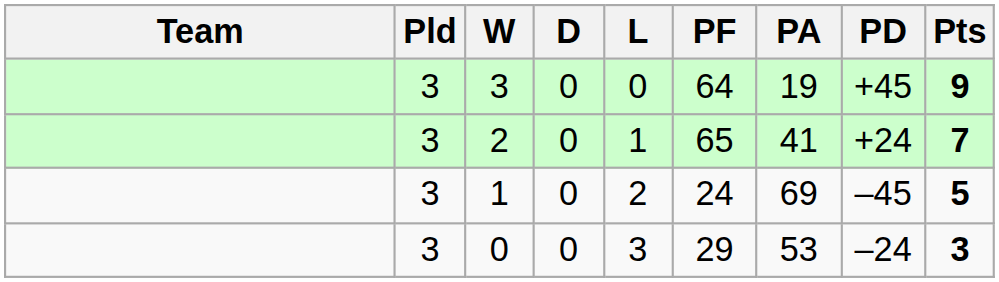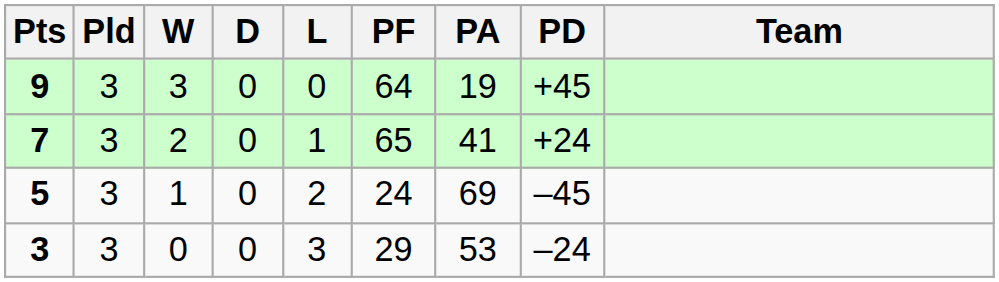columns swapped: (200, 31) <-> (960, 31)
